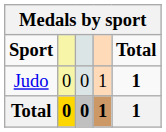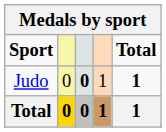(85, 80) normal -> (85, 80) bold
